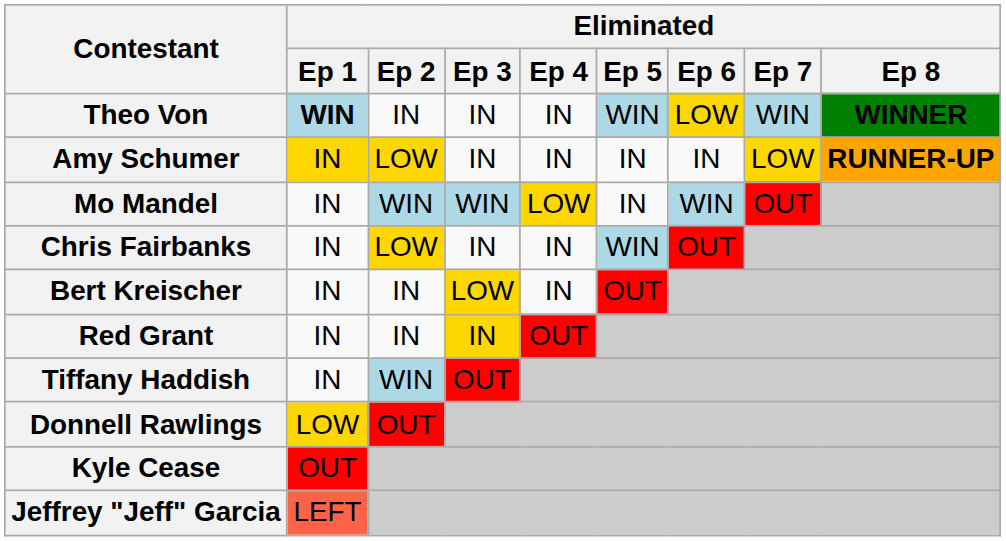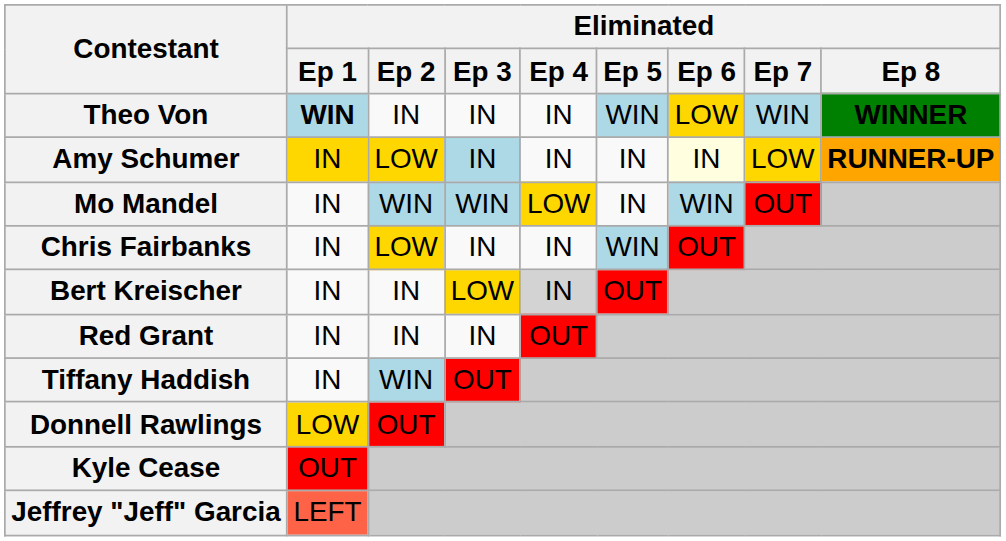(482, 159) no background -> (482, 159) lightblue background
(707, 159) no background -> (707, 159) lightyellow background
(559, 291) no background -> (559, 291) lightgrey background
(482, 335) gold background -> (482, 335) no background
